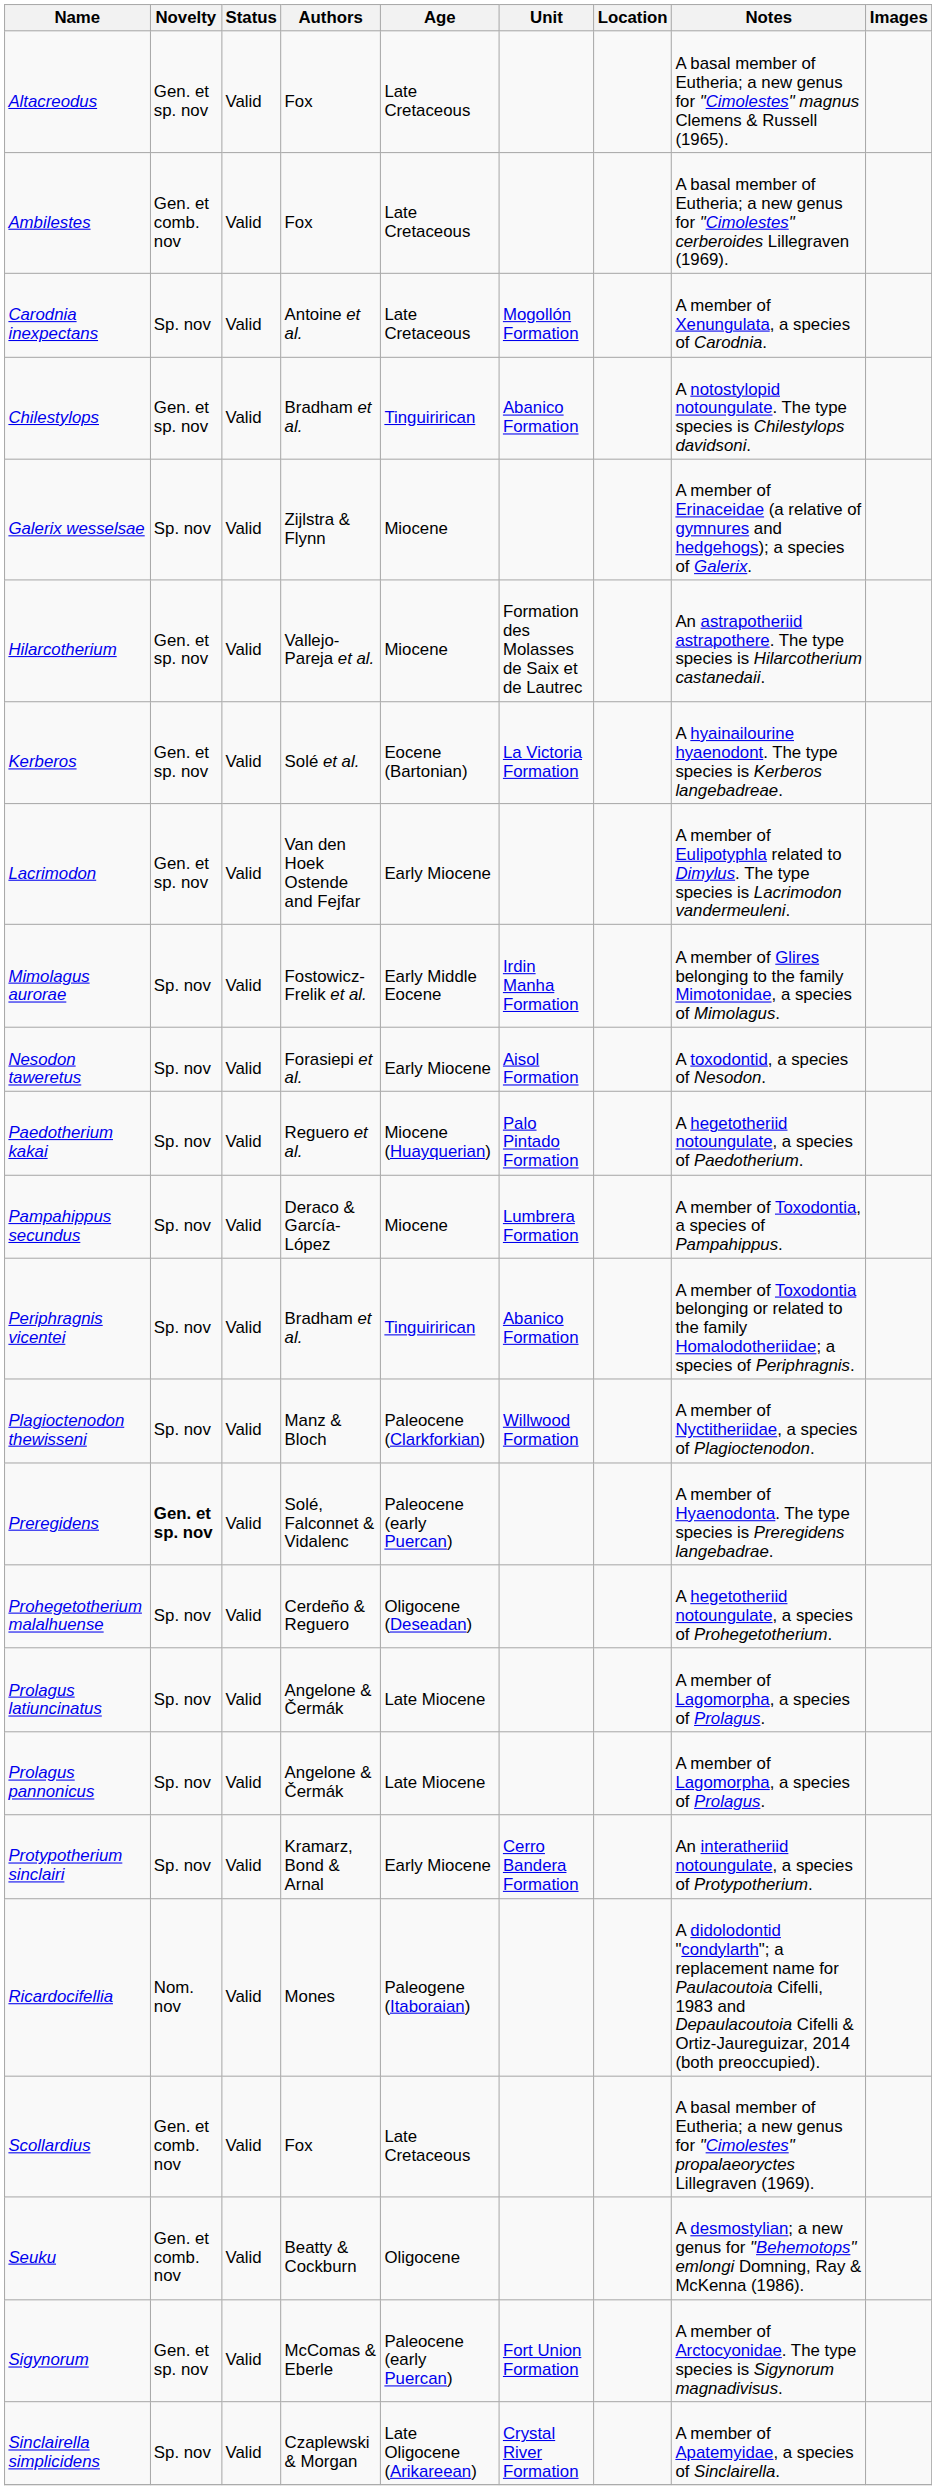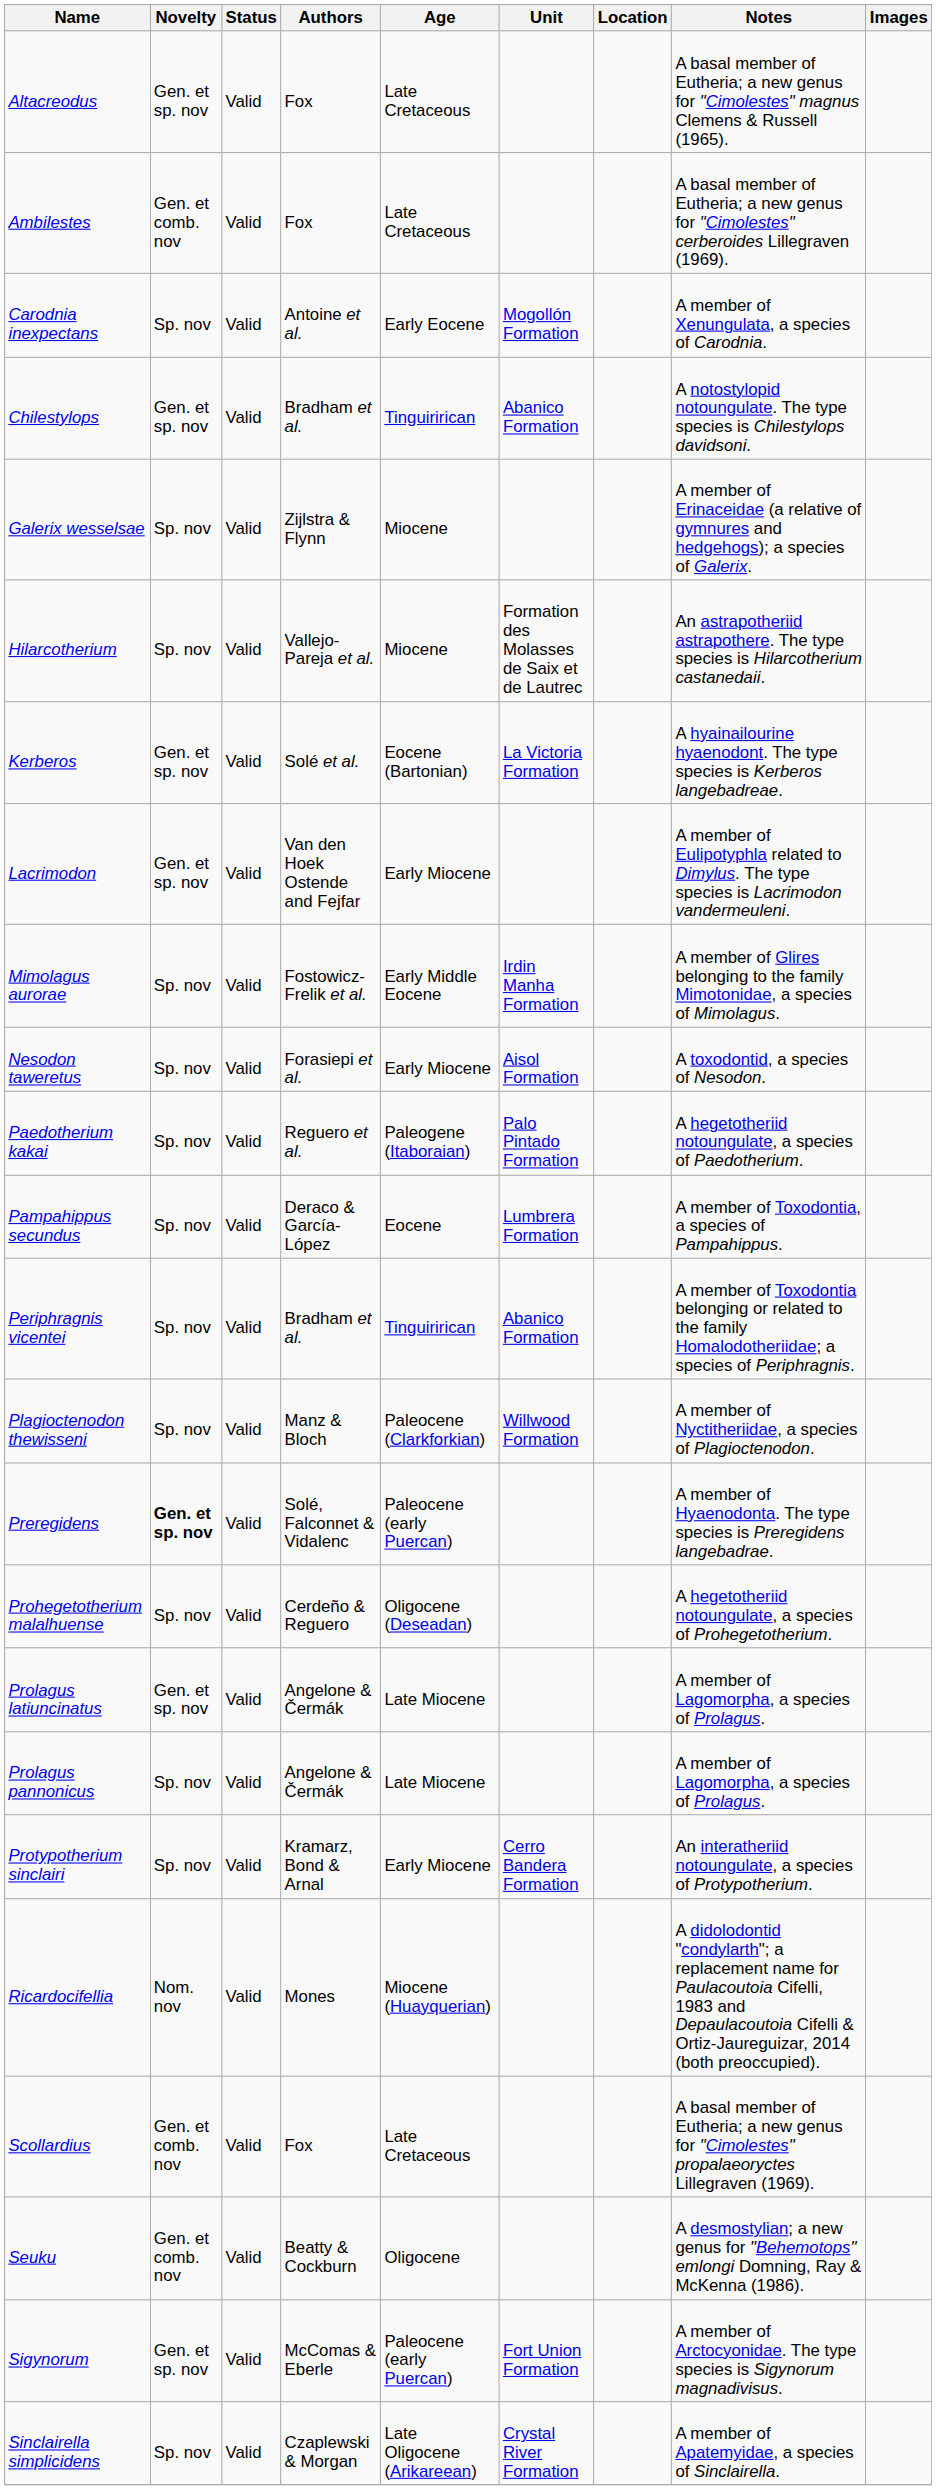(427, 324) Late Cretaceous -> (434, 324) Early Eocene
(181, 650) Gen. et sp. nov -> (182, 650) Sp. nov
(438, 1142) Miocene (Huayquerian) -> (427, 1142) Paleogene (Itaboraian)
(416, 1225) Miocene -> (413, 1225) Eocene
(182, 1699) Sp. nov -> (181, 1699) Gen. et sp. nov
(427, 1996) Paleogene (Itaboraian) -> (438, 1996) Miocene (Huayquerian)
